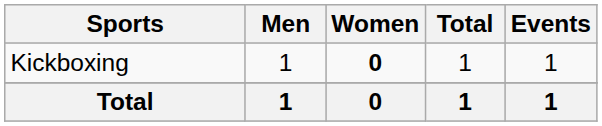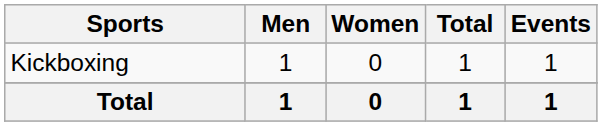(375, 62) bold -> (375, 62) normal
